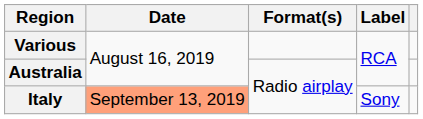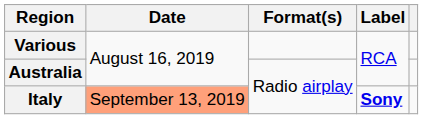(380, 99) normal -> (381, 99) bold
